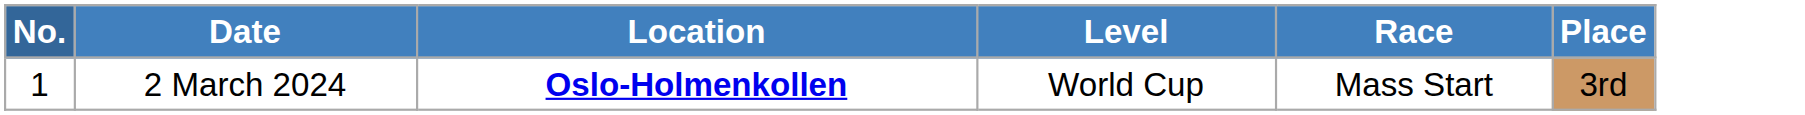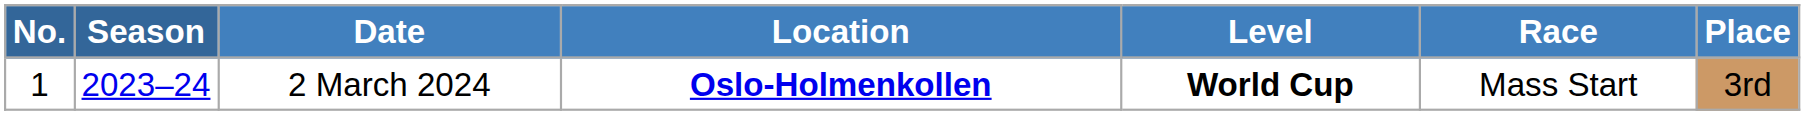+ column: (146, 32)
(1126, 84) normal -> (1270, 84) bold
